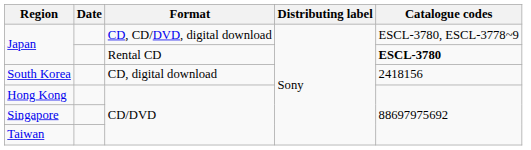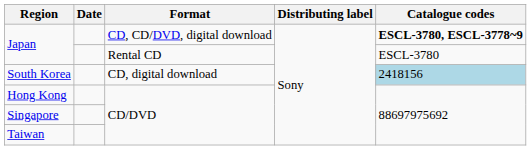(449, 34) normal -> (451, 34) bold
(410, 54) bold -> (409, 54) normal
(401, 74) no background -> (401, 74) lightblue background
